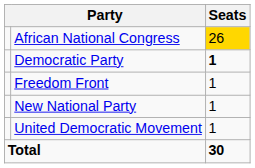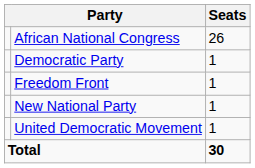(216, 38) gold background -> (216, 38) no background
(212, 60) bold -> (212, 60) normal
